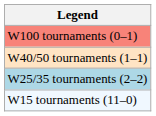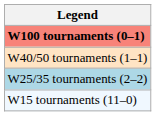(72, 36) normal -> (76, 36) bold
